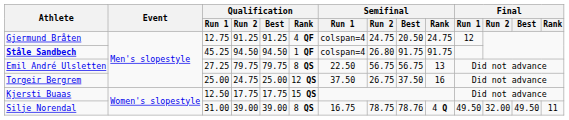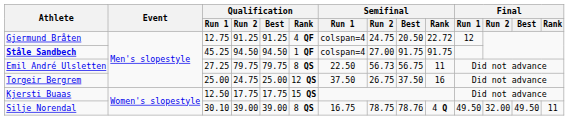(440, 38) 24.75 -> (440, 38) 22.72
(382, 52) 26.80 -> (382, 52) 27.00
(382, 66) 56.75 -> (382, 66) 56.73
(440, 66) 13 -> (440, 66) 11
(217, 108) 31.00 -> (217, 108) 30.10
